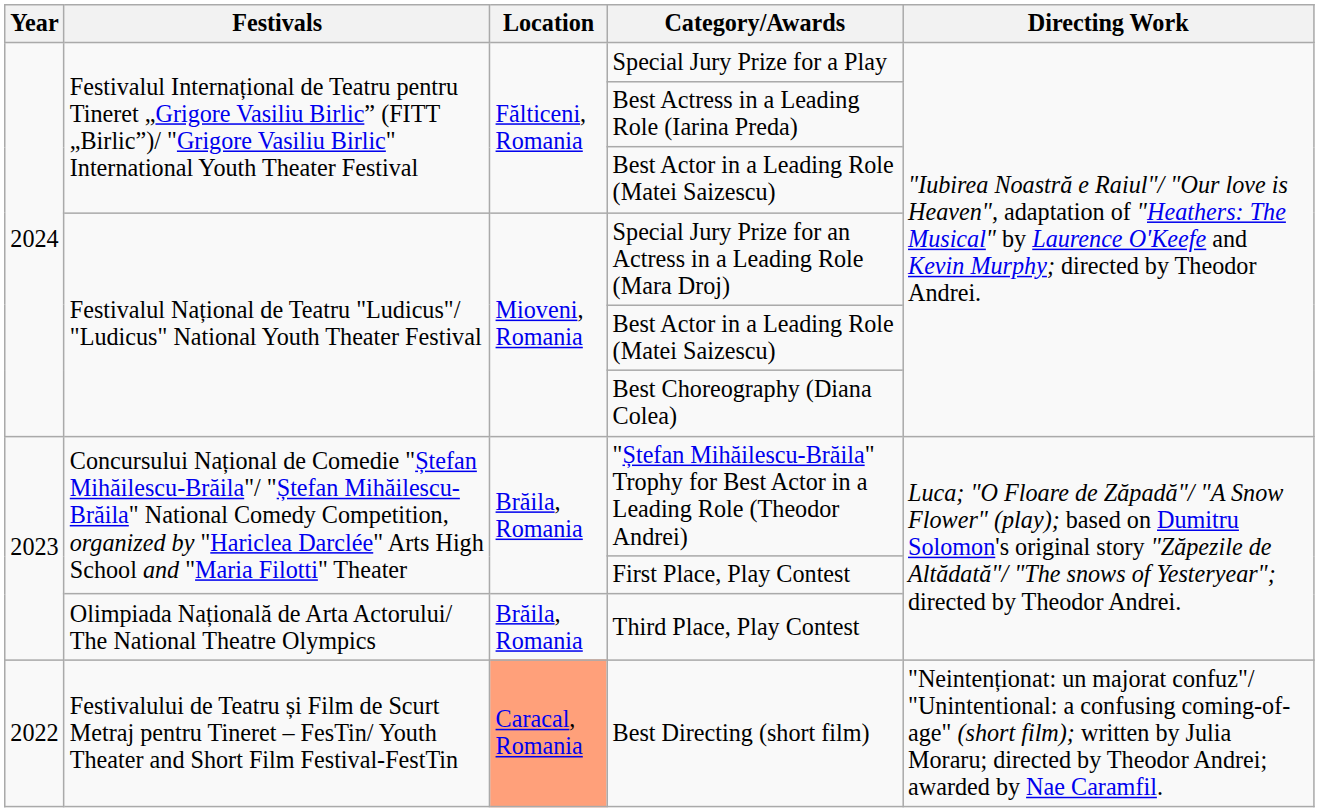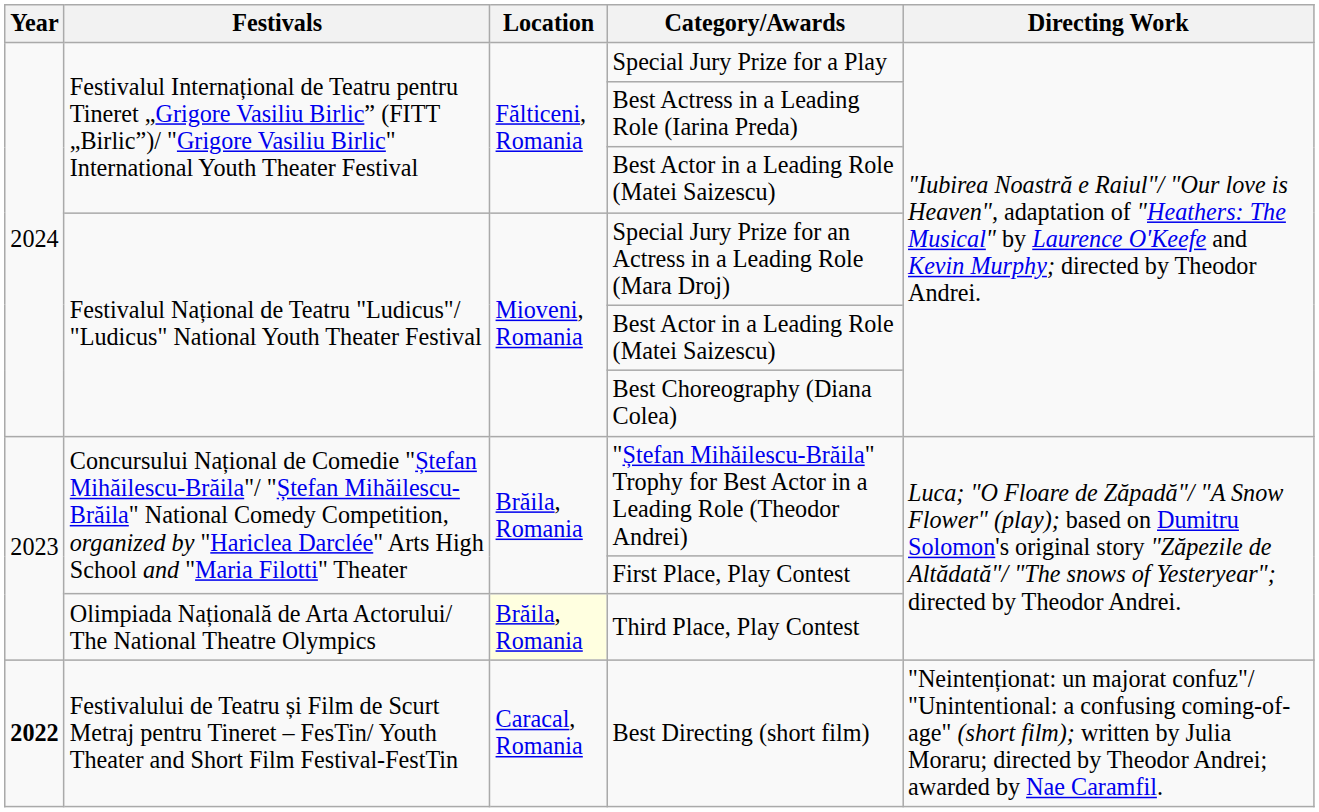(539, 626) no background -> (539, 626) lightyellow background
(34, 732) normal -> (34, 732) bold
(539, 732) lightsalmon background -> (539, 732) no background
